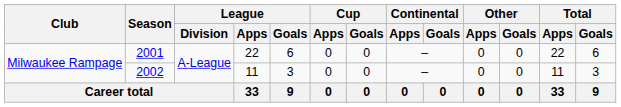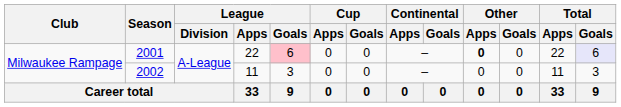(290, 53) no background -> (290, 53) pink background
(481, 53) normal -> (481, 53) bold
(596, 53) no background -> (596, 53) lavender background
